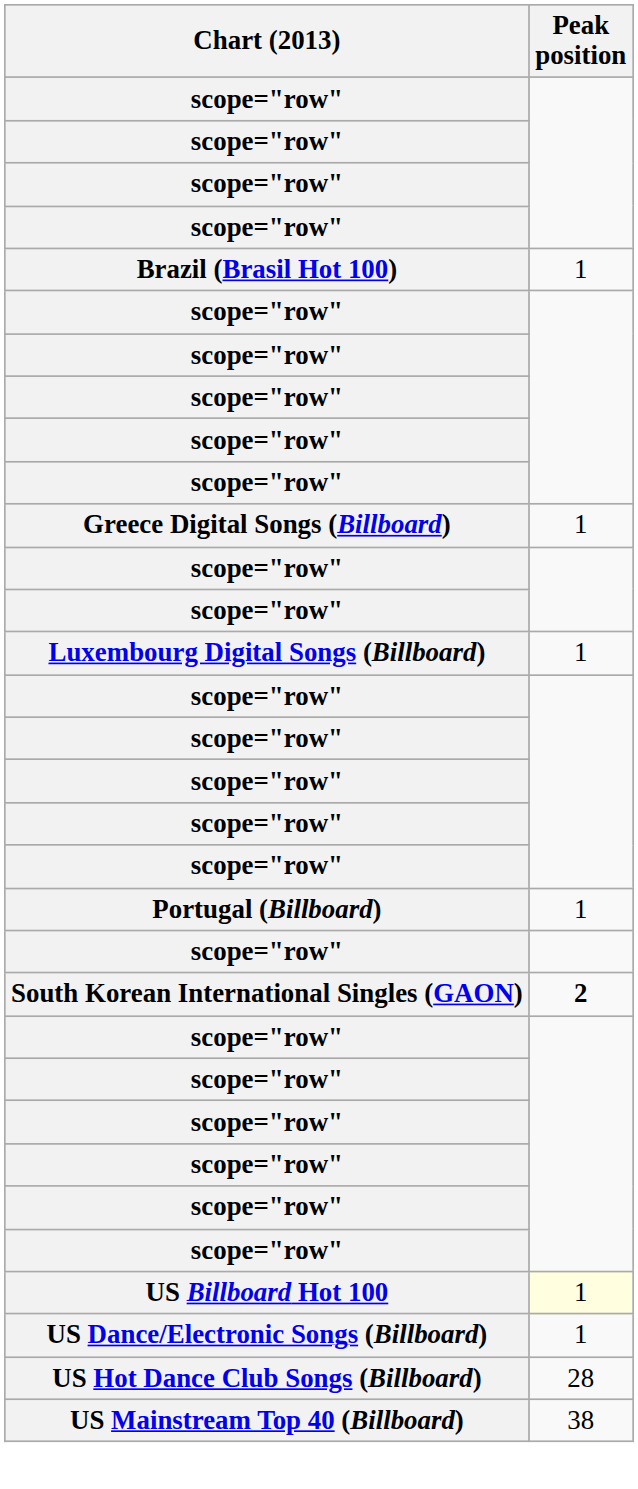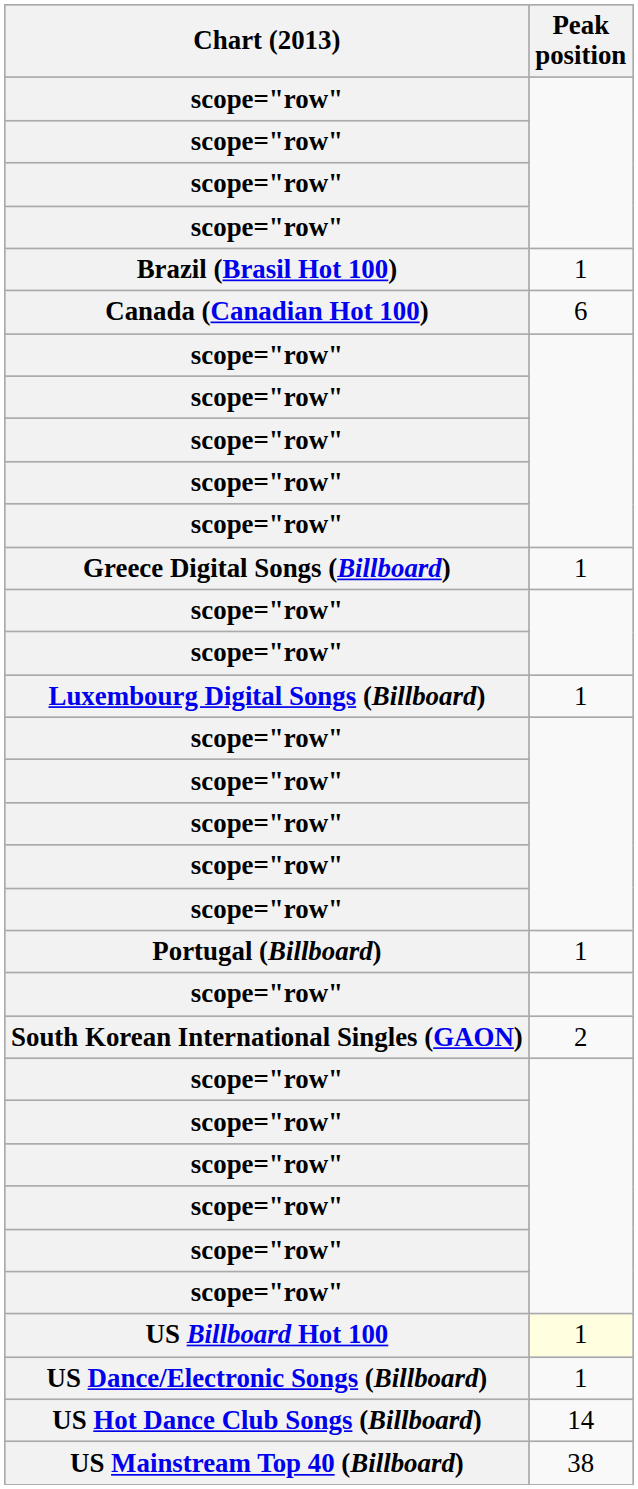+ row: (267, 311)
(581, 993) bold -> (581, 1036) normal
(581, 1377) 28 -> (581, 1420) 14
